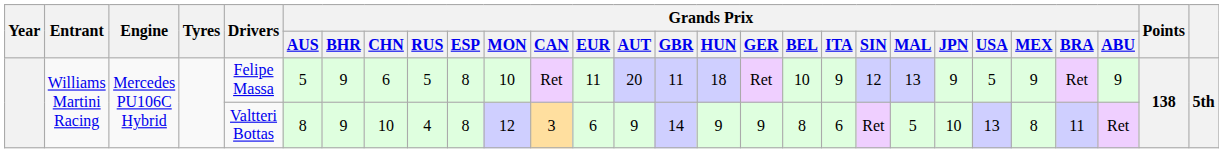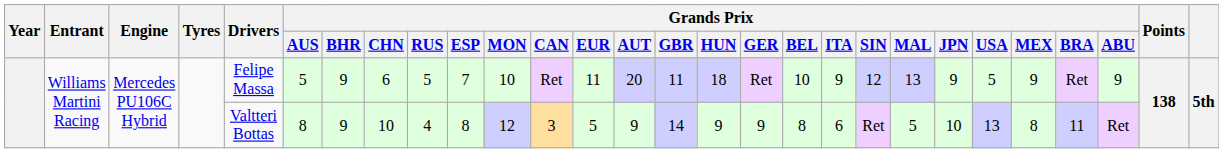(465, 80) 8 -> (465, 80) 7
(593, 125) 6 -> (593, 125) 5
